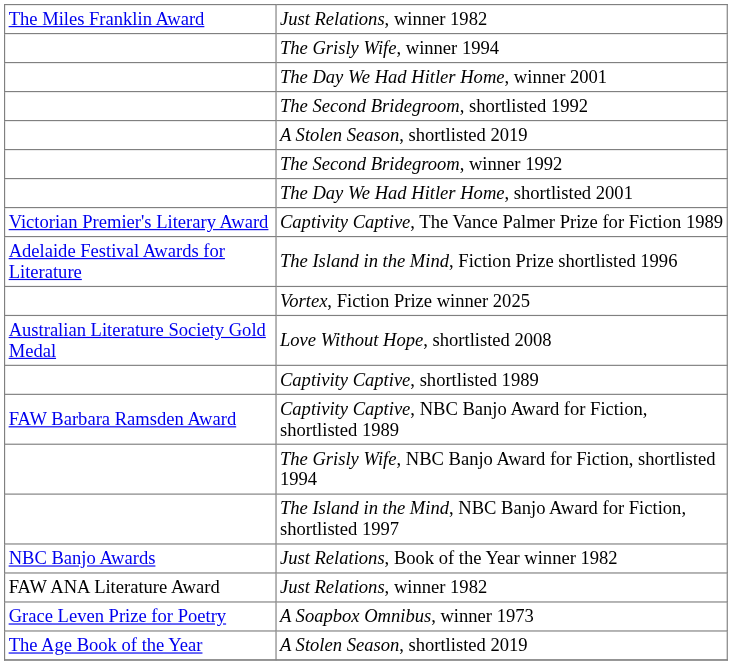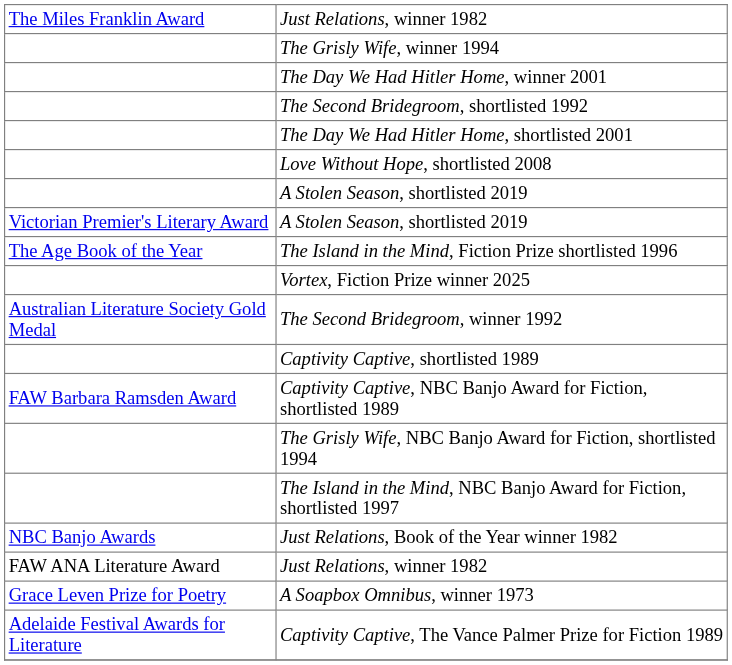(404, 134) A Stolen Season, shortlisted 2019 -> (456, 134) The Day We Had Hitler Home, shortlisted 2001
(421, 164) The Second Bridegroom, winner 1992 -> (416, 164) Love Without Hope, shortlisted 2008
(456, 192) The Day We Had Hitler Home, shortlisted 2001 -> (404, 192) A Stolen Season, shortlisted 2019
(502, 221) Captivity Captive, The Vance Palmer Prize for Fiction 1989 -> (404, 221) A Stolen Season, shortlisted 2019
(117, 261) Adelaide Festival Awards for Literature -> (106, 250) The Age Book of the Year
(416, 340) Love Without Hope, shortlisted 2008 -> (421, 319) The Second Bridegroom, winner 1992
(106, 645) The Age Book of the Year -> (117, 634) Adelaide Festival Awards for Literature
(404, 645) A Stolen Season, shortlisted 2019 -> (502, 634) Captivity Captive, The Vance Palmer Prize for Fiction 1989
